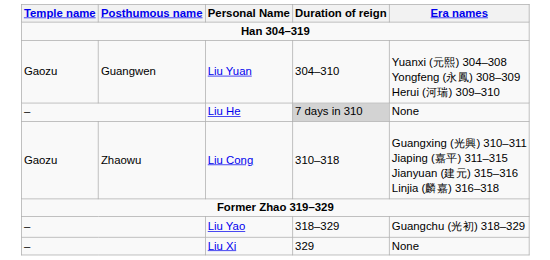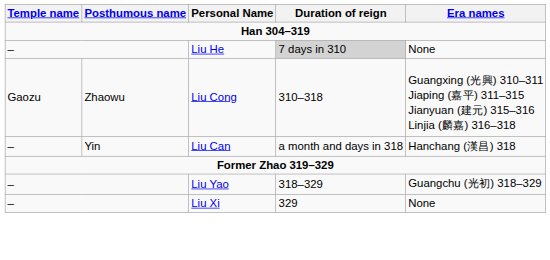- row: (230, 71)
+ row: (211, 146)
